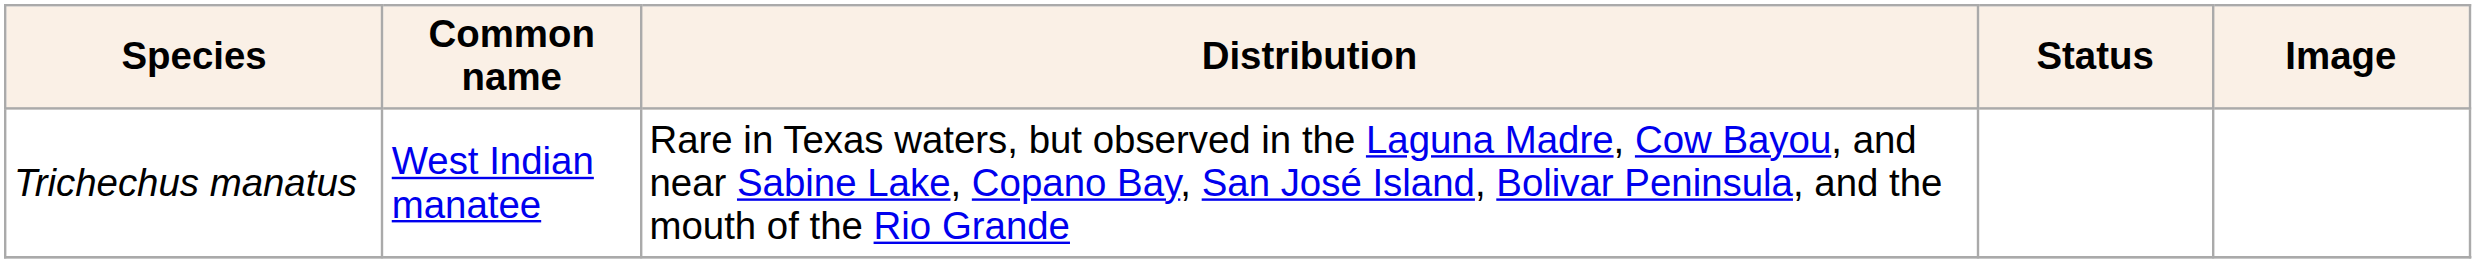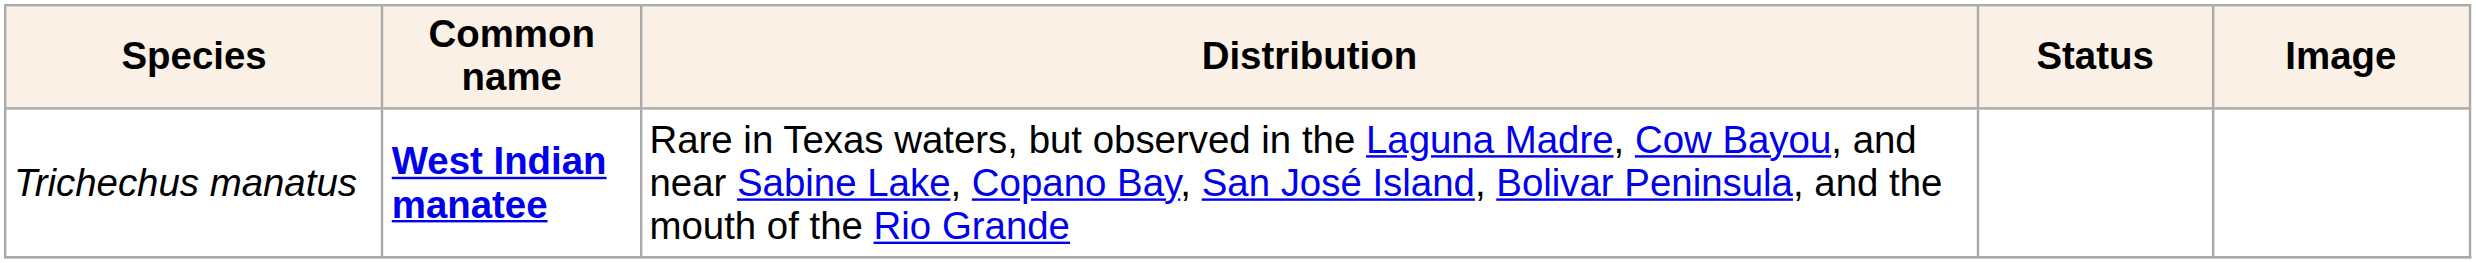(493, 182) normal -> (499, 182) bold
